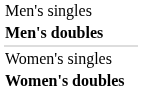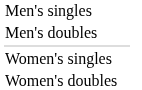(54, 32) bold -> (51, 32) normal
(65, 80) bold -> (61, 80) normal
